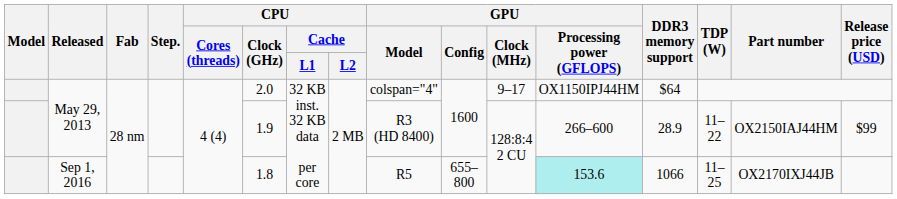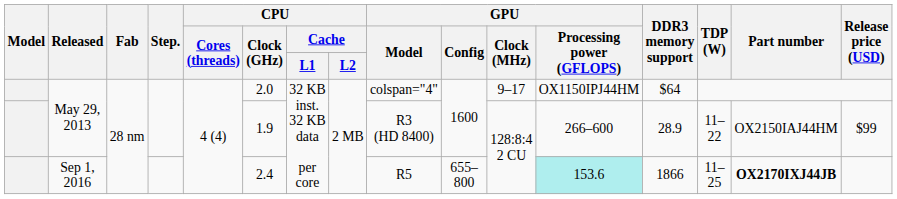(265, 175) 1.8 -> (265, 175) 2.4
(670, 175) 1066 -> (670, 175) 1866
(786, 175) normal -> (786, 175) bold
